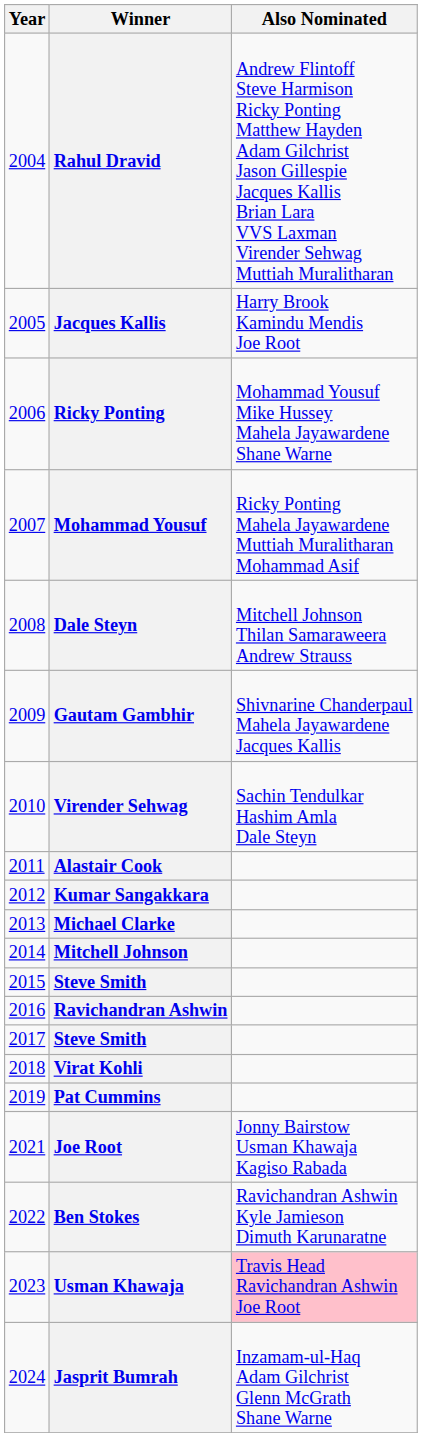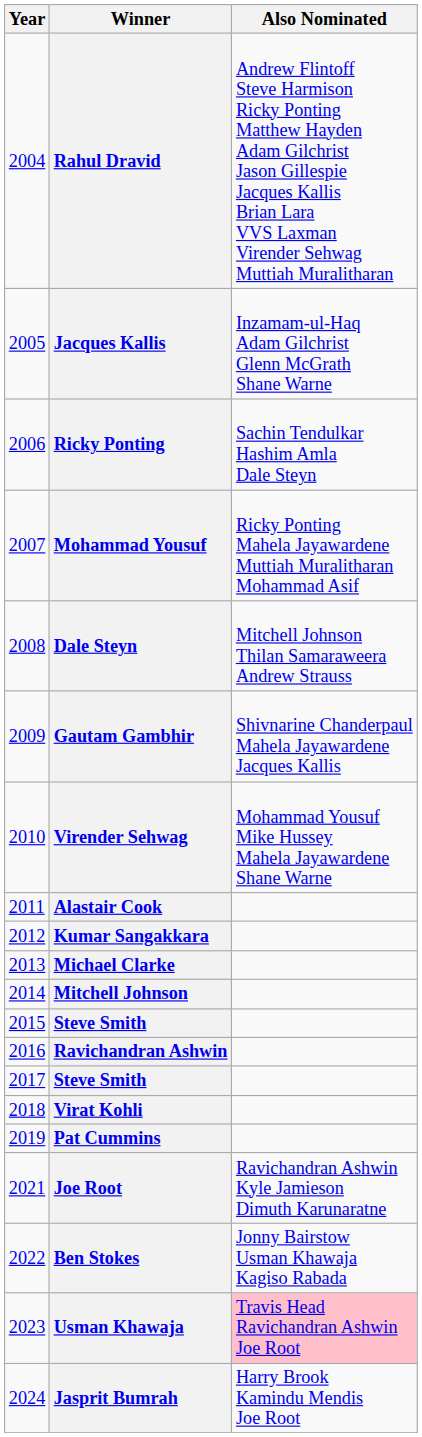(300, 323) Harry Brook Kamindu Mendis Joe Root -> (298, 353) Inzamam-ul-Haq Adam Gilchrist Glenn McGrath Shane Warne
(313, 423) Mohammad Yousuf Mike Hussey Mahela Jayawardene Shane Warne -> (300, 454) Sachin Tendulkar Hashim Amla Dale Steyn
(300, 816) Sachin Tendulkar Hashim Amla Dale Steyn -> (313, 847) Mohammad Yousuf Mike Hussey Mahela Jayawardene Shane Warne
(296, 1146) Jonny Bairstow Usman Khawaja Kagiso Rabada -> (317, 1187) Ravichandran Ashwin Kyle Jamieson Dimuth Karunaratne
(317, 1216) Ravichandran Ashwin Kyle Jamieson Dimuth Karunaratne -> (296, 1257) Jonny Bairstow Usman Khawaja Kagiso Rabada
(298, 1387) Inzamam-ul-Haq Adam Gilchrist Glenn McGrath Shane Warne -> (300, 1397) Harry Brook Kamindu Mendis Joe Root
